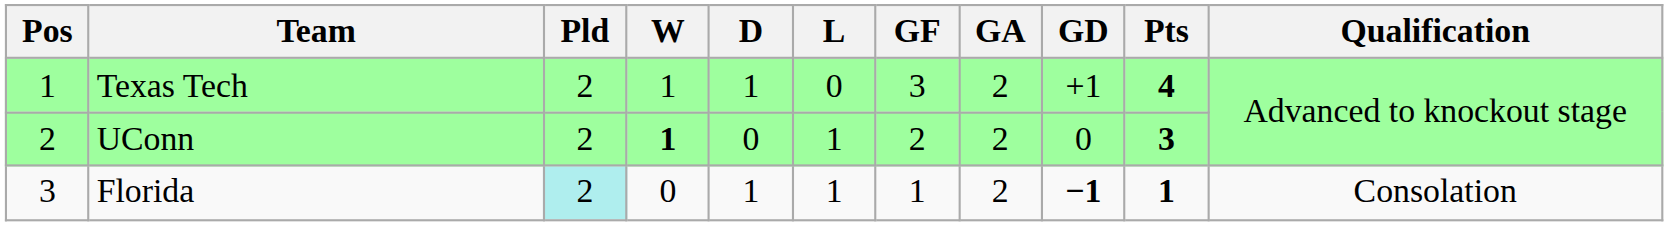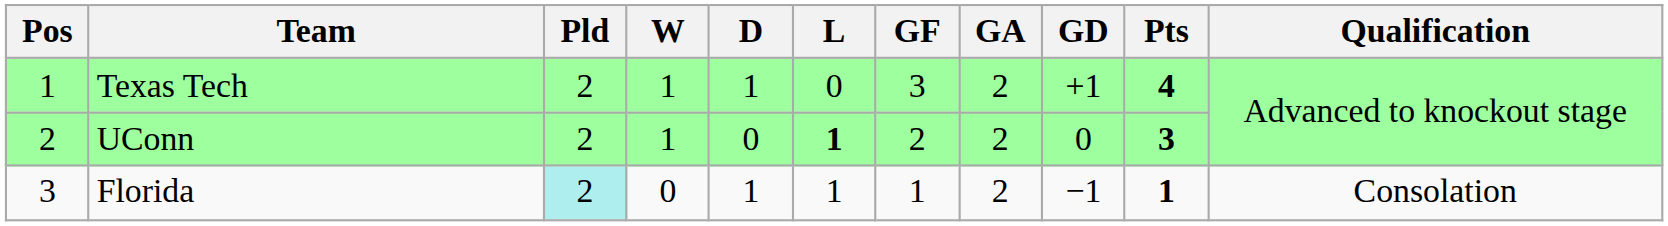(668, 138) bold -> (668, 138) normal
(834, 138) normal -> (834, 138) bold
(1083, 191) bold -> (1083, 191) normal
